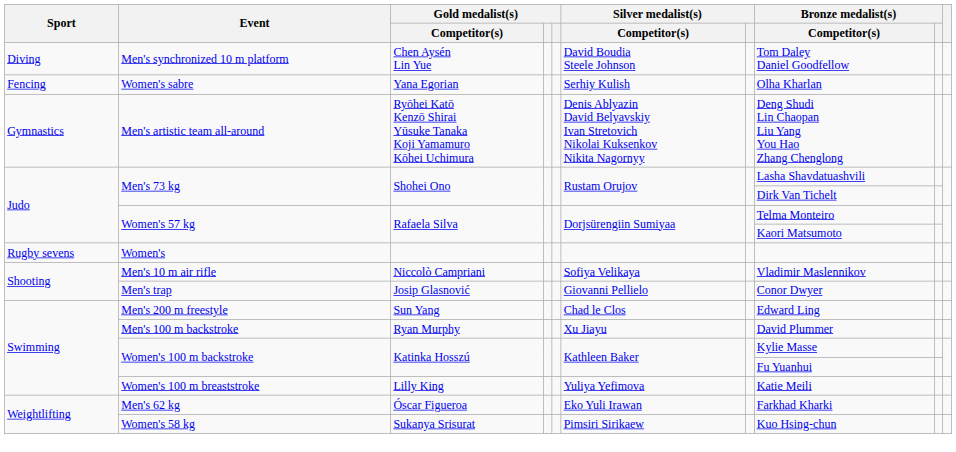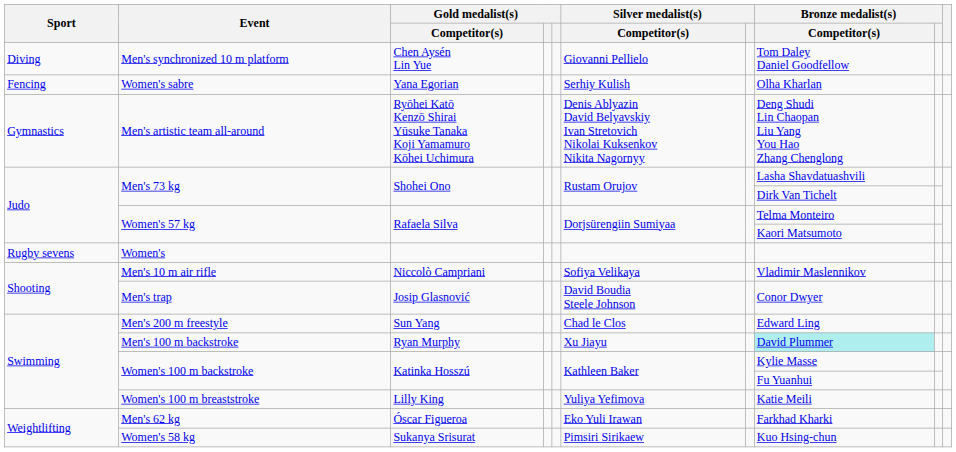(600, 58) David Boudia Steele Johnson -> (606, 58) Giovanni Pellielo
(606, 290) Giovanni Pellielo -> (600, 297) David Boudia Steele Johnson
(795, 328) no background -> (795, 342) paleturquoise background
